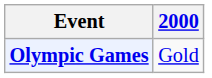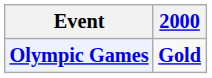(178, 55) normal -> (180, 55) bold
